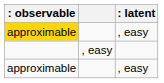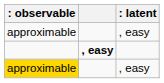(42, 31) gold background -> (42, 31) no background
(97, 50) normal -> (98, 50) bold
(42, 68) no background -> (42, 68) gold background
